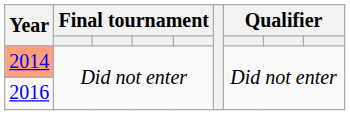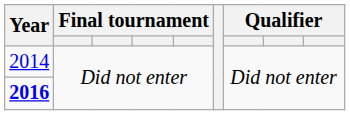(29, 61) lightsalmon background -> (29, 61) no background
(29, 93) normal -> (29, 93) bold
